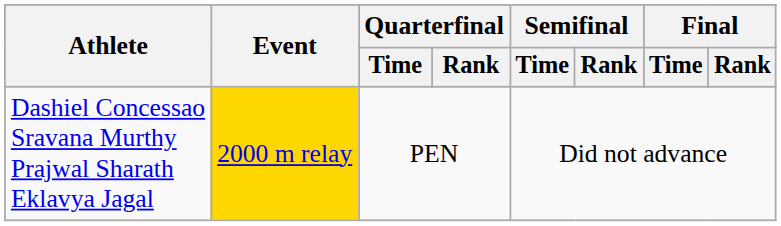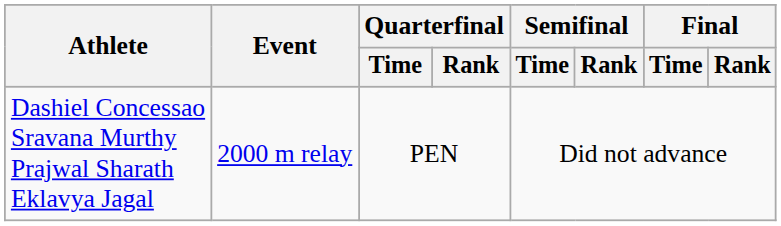(285, 153) gold background -> (285, 153) no background
